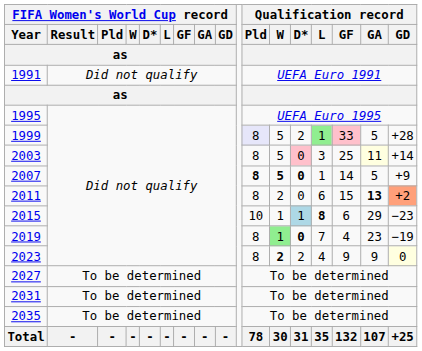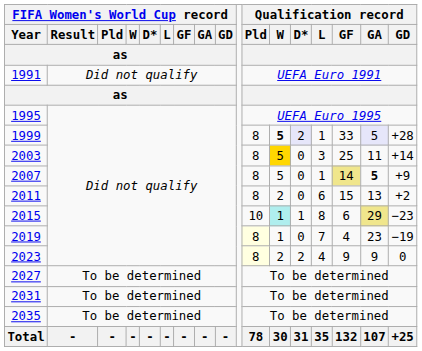(256, 135) lavender background -> (256, 135) no background
(280, 135) normal -> (280, 135) bold
(301, 135) no background -> (301, 135) lavender background
(322, 135) lightgreen background -> (322, 135) no background
(346, 135) pink background -> (346, 135) no background
(374, 135) no background -> (374, 135) lavender background
(280, 155) no background -> (280, 155) gold background
(301, 155) pink background -> (301, 155) no background
(374, 155) lightyellow background -> (374, 155) no background
(256, 176) bold -> (256, 176) normal
(280, 176) bold -> (280, 176) normal
(301, 176) bold -> (301, 176) normal
(346, 176) no background -> (346, 176) khaki background
(374, 176) normal -> (374, 176) bold
(374, 196) bold -> (374, 196) normal
(403, 196) lightsalmon background -> (403, 196) no background
(280, 216) no background -> (280, 216) paleturquoise background
(301, 216) lightblue background -> (301, 216) no background
(322, 216) bold -> (322, 216) normal
(374, 216) no background -> (374, 216) khaki background
(256, 236) no background -> (256, 236) lightyellow background
(280, 236) lightgreen background -> (280, 236) no background
(301, 236) bold -> (301, 236) normal
(256, 256) no background -> (256, 256) lightyellow background
(280, 256) bold -> (280, 256) normal
(403, 256) lightyellow background -> (403, 256) no background
